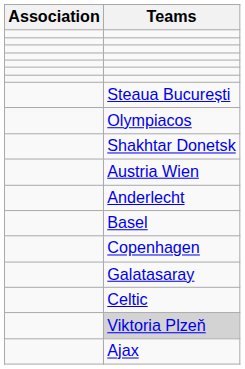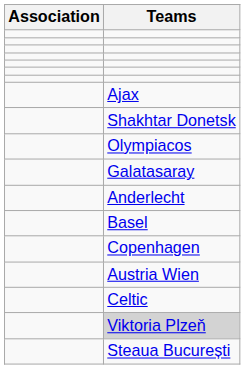(169, 95) Steaua București -> (123, 95) Ajax
(149, 120) Olympiacos -> (172, 120) Shakhtar Donetsk
(172, 146) Shakhtar Donetsk -> (149, 146) Olympiacos
(153, 171) Austria Wien -> (151, 171) Galatasaray
(151, 274) Galatasaray -> (153, 274) Austria Wien
(123, 351) Ajax -> (169, 351) Steaua București
